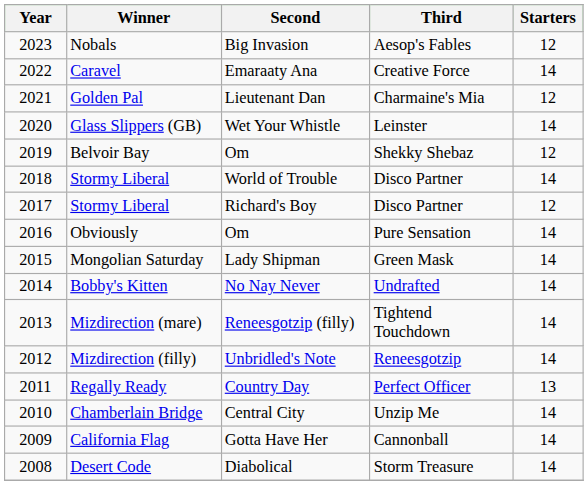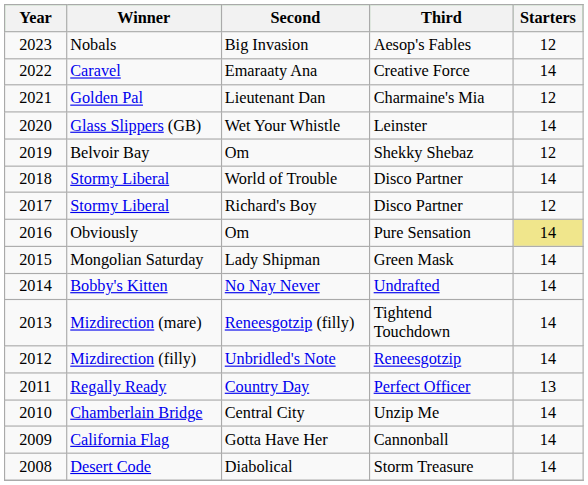(548, 233) no background -> (548, 233) khaki background
